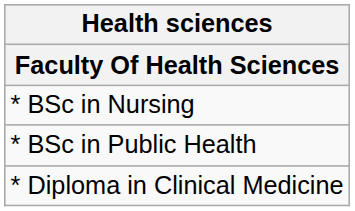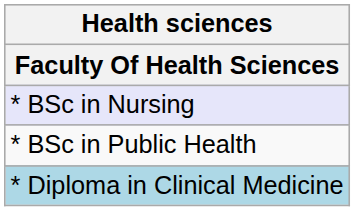(103, 104) no background -> (103, 104) lavender background
(177, 184) no background -> (177, 184) lightblue background
